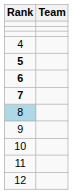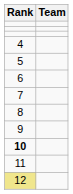(20, 61) bold -> (20, 61) normal
(20, 78) bold -> (20, 78) normal
(20, 95) bold -> (20, 95) normal
(20, 112) lightblue background -> (20, 112) no background
(20, 146) normal -> (20, 146) bold
(20, 180) no background -> (20, 180) khaki background
